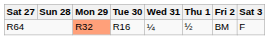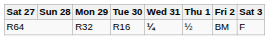(84, 27) lightsalmon background -> (84, 27) no background
(151, 27) normal -> (151, 27) bold
